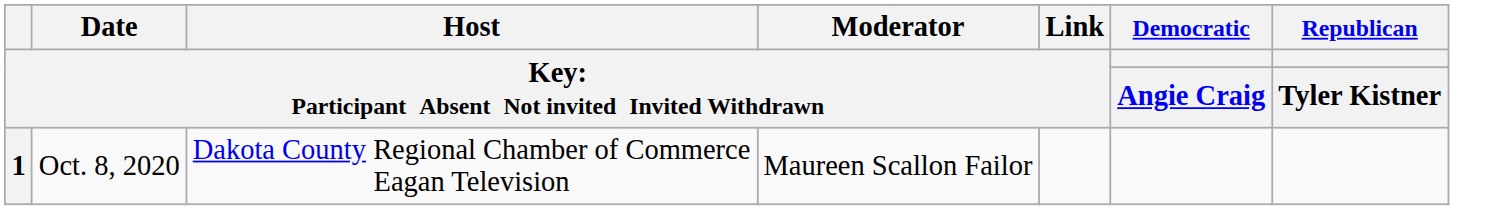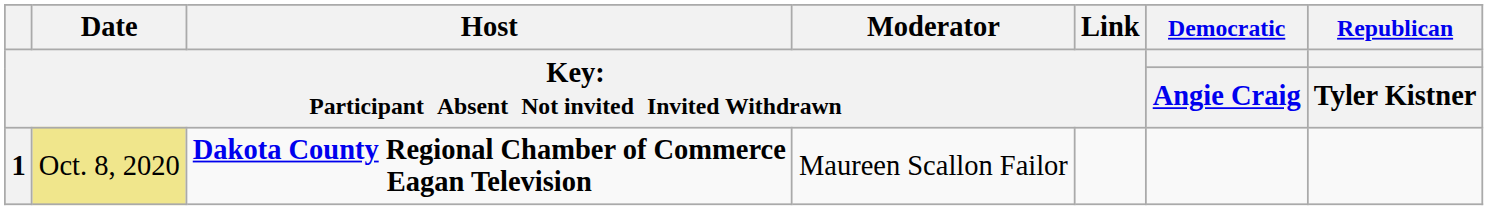(109, 165) no background -> (109, 165) khaki background
(472, 165) normal -> (489, 165) bold
